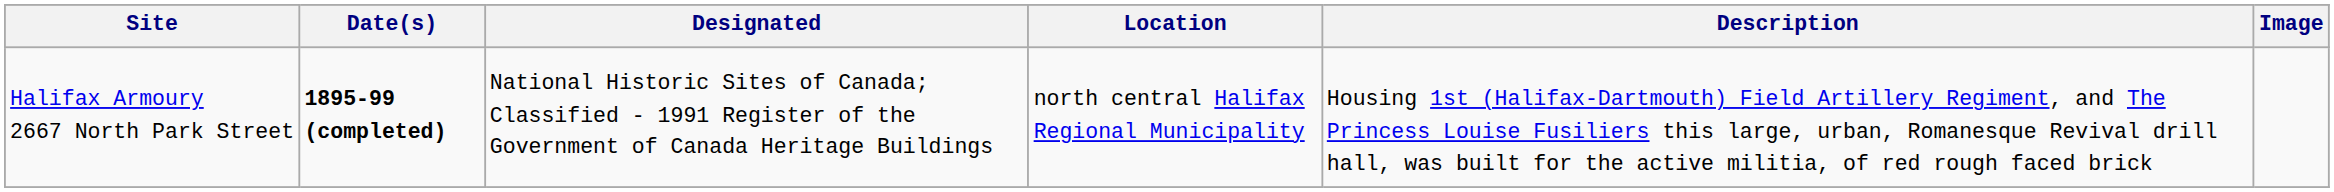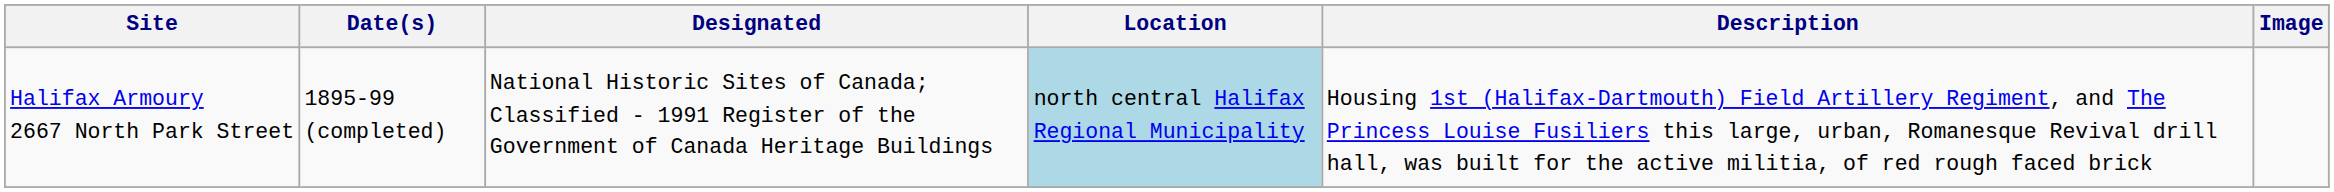(375, 116) bold -> (375, 116) normal
(1169, 116) no background -> (1169, 116) lightblue background
